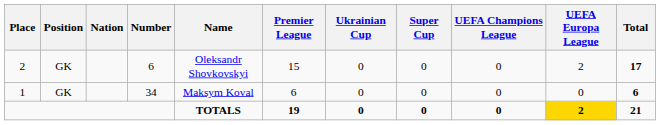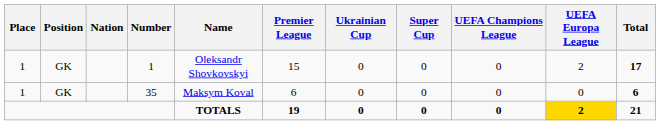(22, 66) 2 -> (22, 66) 1
(151, 66) 6 -> (151, 66) 1
(151, 92) 34 -> (151, 92) 35
